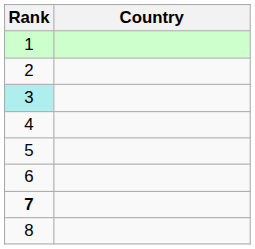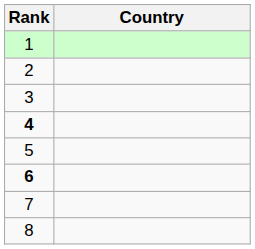(29, 97) paleturquoise background -> (29, 97) no background
(29, 124) normal -> (29, 124) bold
(29, 177) normal -> (29, 177) bold
(29, 204) bold -> (29, 204) normal
